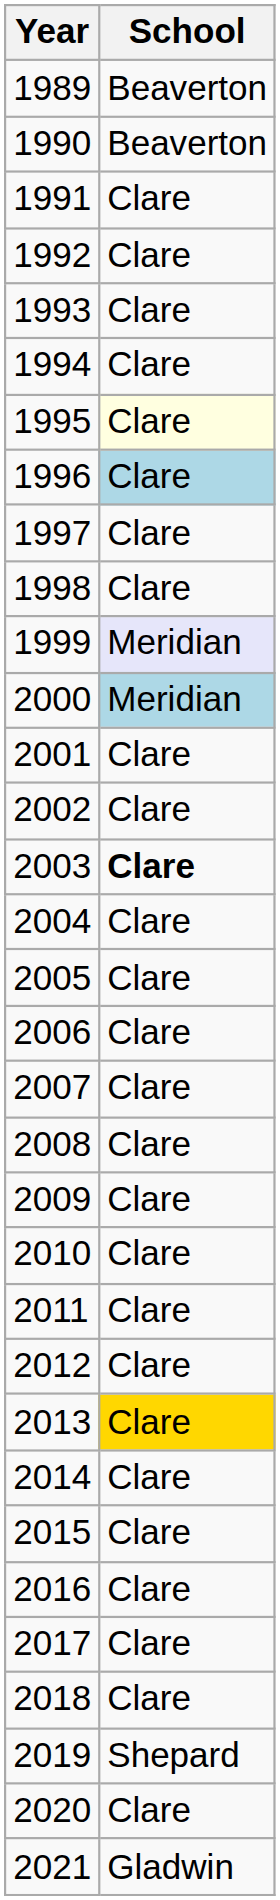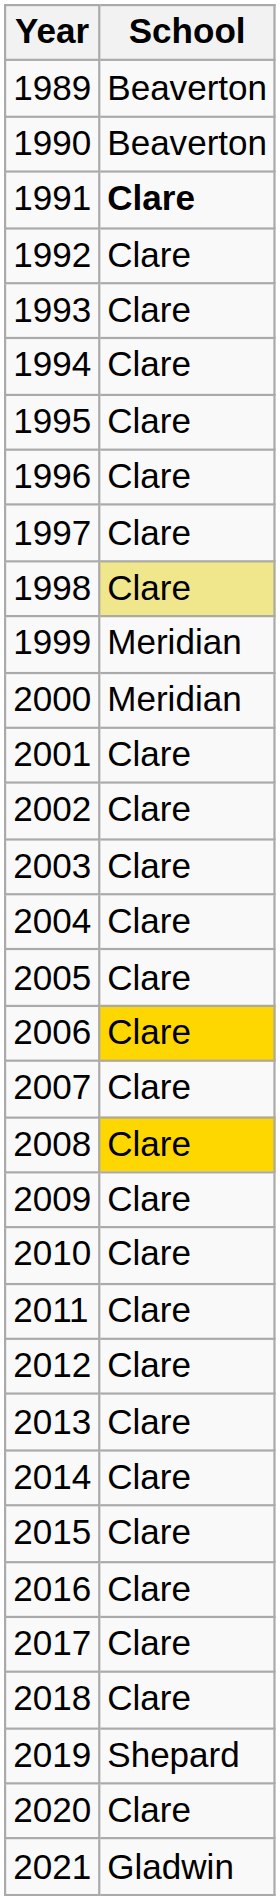(149, 198) normal -> (151, 198) bold
(149, 421) lightyellow background -> (149, 421) no background
(149, 476) lightblue background -> (149, 476) no background
(149, 587) no background -> (149, 587) khaki background
(174, 643) lavender background -> (174, 643) no background
(174, 699) lightblue background -> (174, 699) no background
(151, 865) bold -> (149, 865) normal
(149, 1032) no background -> (149, 1032) gold background
(149, 1143) no background -> (149, 1143) gold background
(149, 1421) gold background -> (149, 1421) no background
